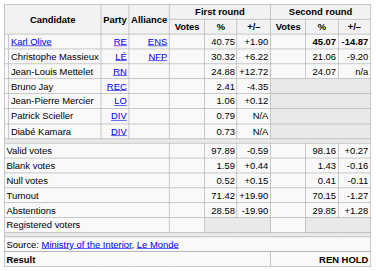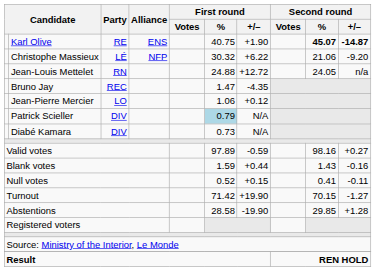(324, 72) 24.07 -> (324, 72) 24.05
(226, 87) 2.41 -> (226, 87) 1.47
(226, 116) no background -> (226, 116) lightblue background
